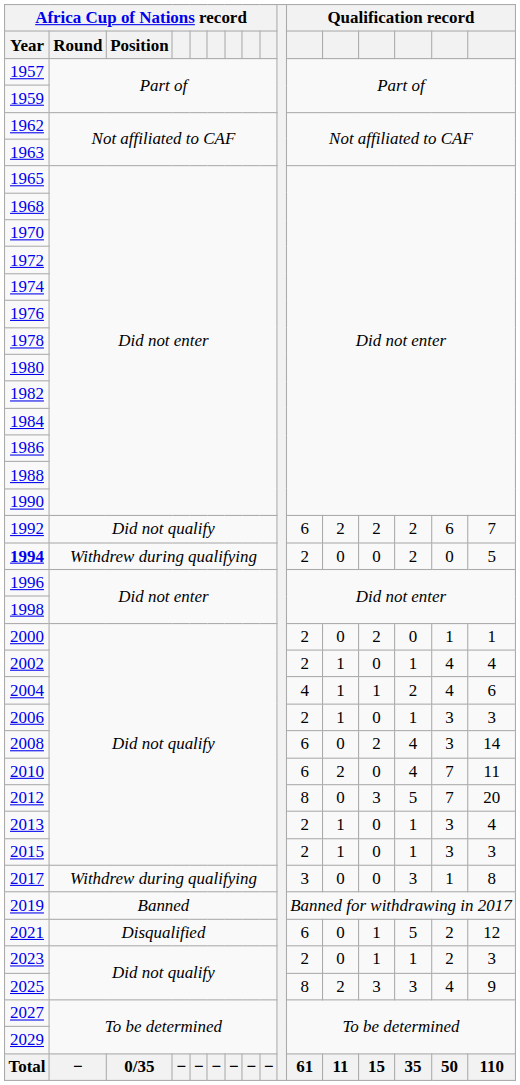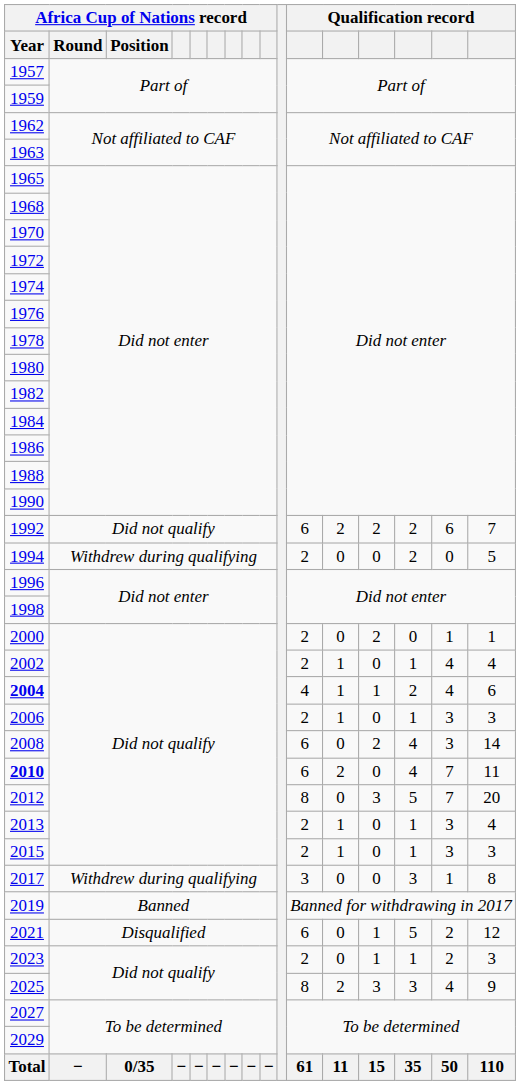(27, 555) bold -> (27, 555) normal
(27, 690) normal -> (27, 690) bold
(27, 771) normal -> (27, 771) bold
